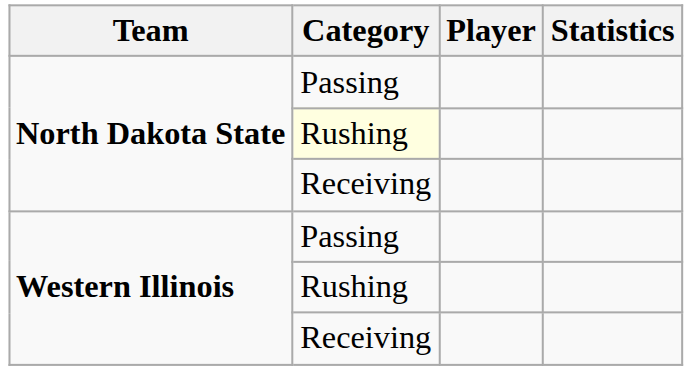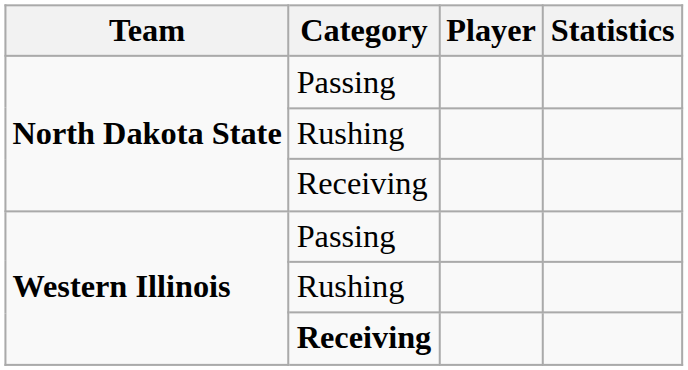(354, 132) lightyellow background -> (351, 132) no background
(366, 337) normal -> (364, 337) bold
